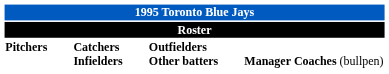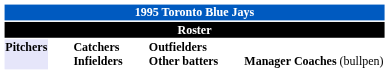(26, 47) no background -> (26, 47) lavender background
